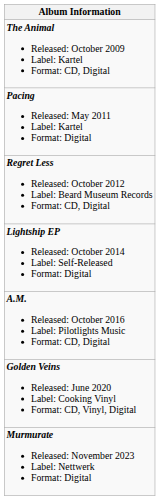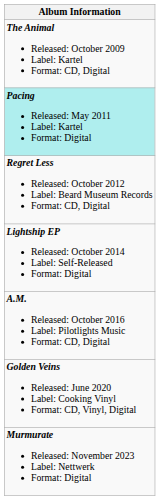(80, 117) no background -> (80, 117) paleturquoise background
